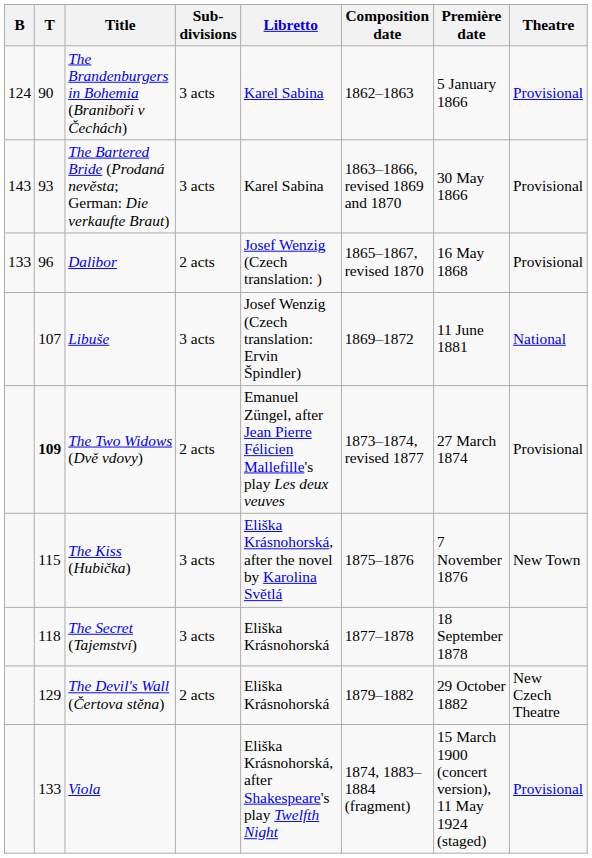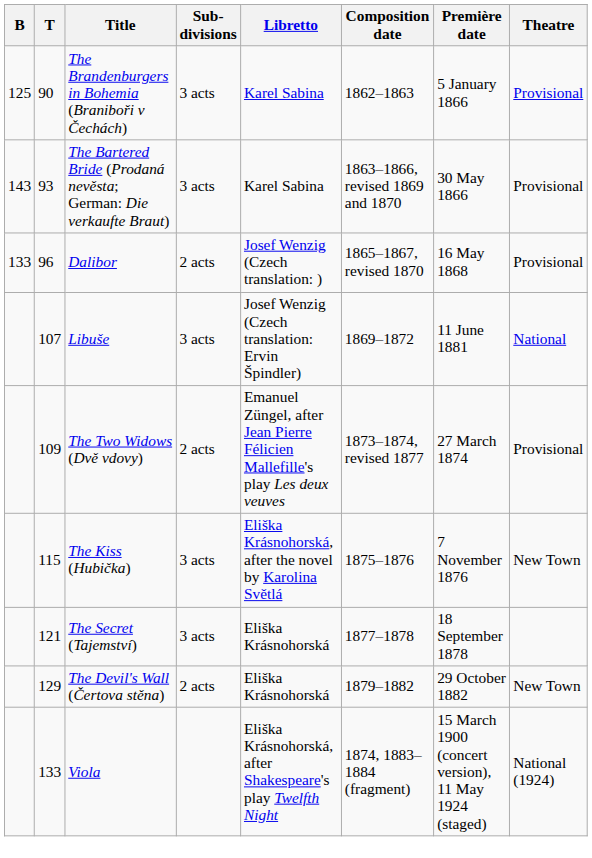(20, 92) 124 -> (20, 92) 125
(50, 449) bold -> (50, 449) normal
(49, 636) 118 -> (50, 636) 121
(536, 695) New Czech Theatre -> (547, 686) New Town
(548, 788) Provisional -> (540, 771) National (1924)
